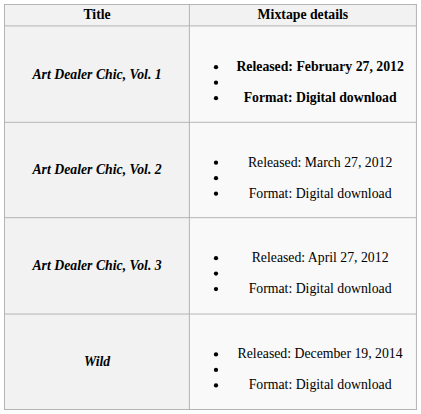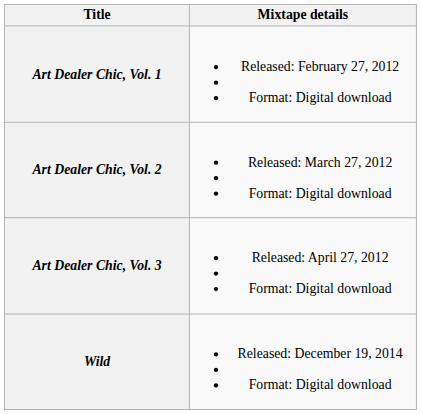(303, 82) bold -> (303, 82) normal
